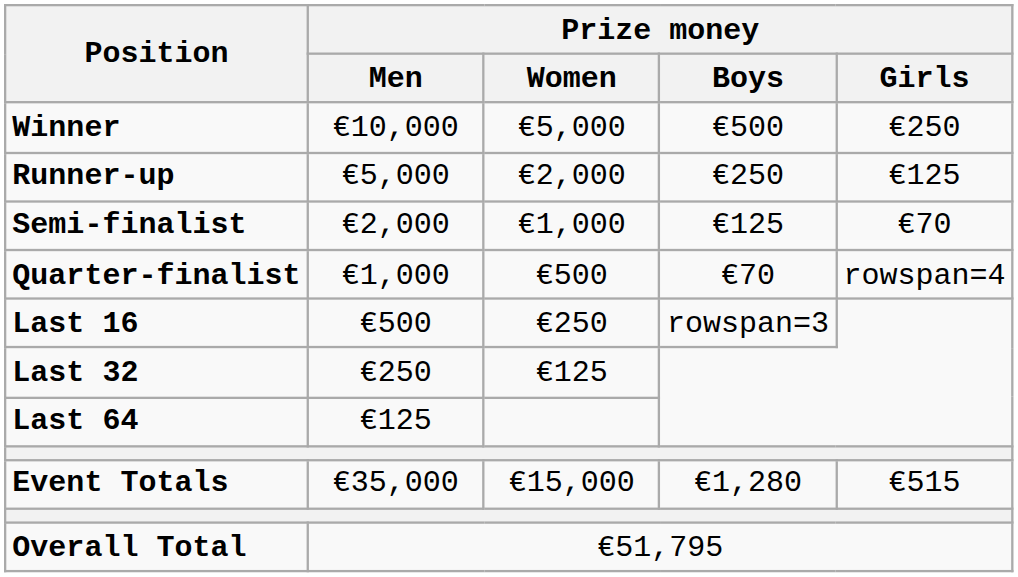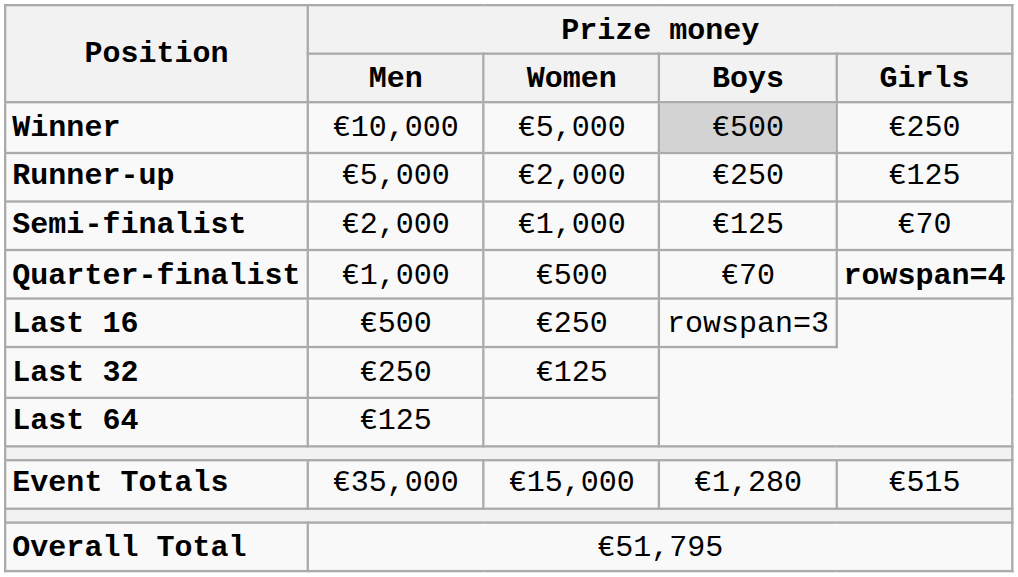(748, 128) no background -> (748, 128) lightgrey background
(925, 274) normal -> (925, 274) bold
